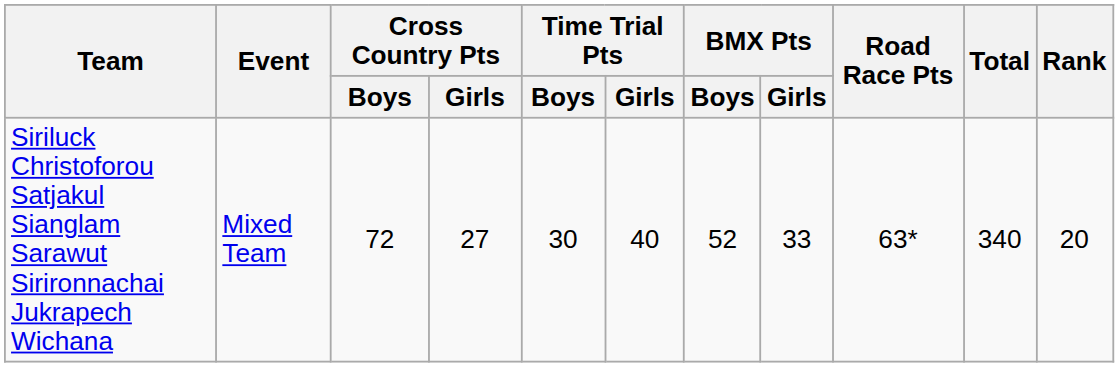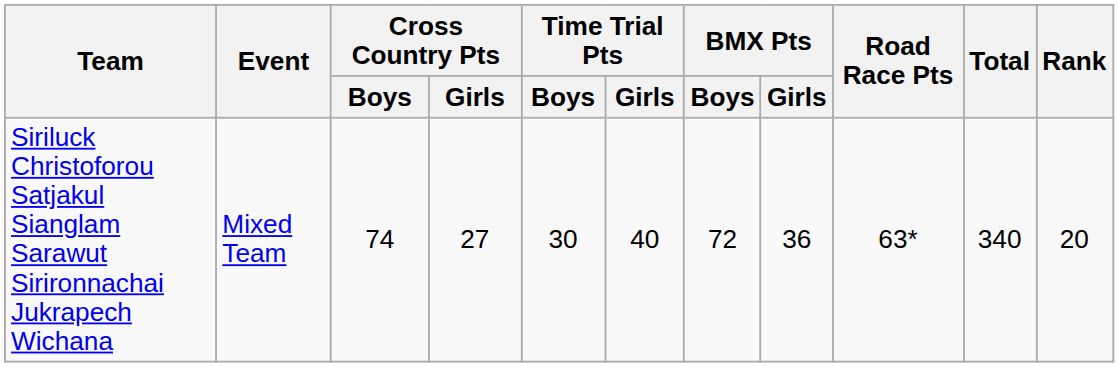(380, 240) 72 -> (380, 240) 74
(723, 240) 52 -> (723, 240) 72
(797, 240) 33 -> (797, 240) 36
